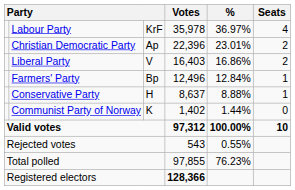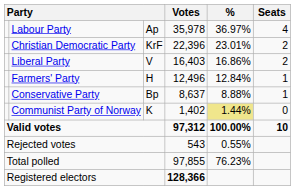(154, 29) KrF -> (152, 29) Ap
(152, 45) Ap -> (154, 45) KrF
(152, 78) Bp -> (150, 78) H
(150, 95) H -> (152, 95) Bp
(236, 111) no background -> (236, 111) khaki background
